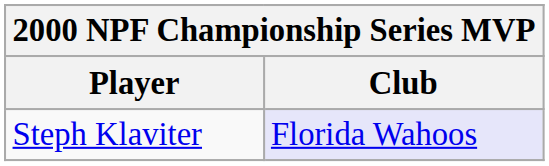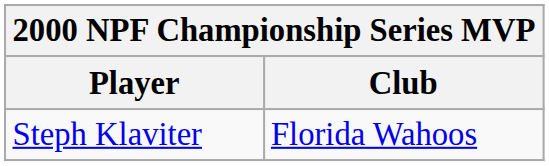(374, 133) lavender background -> (374, 133) no background
